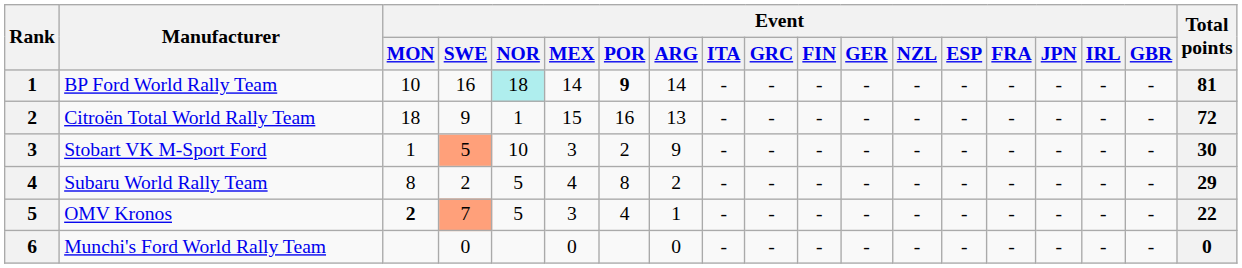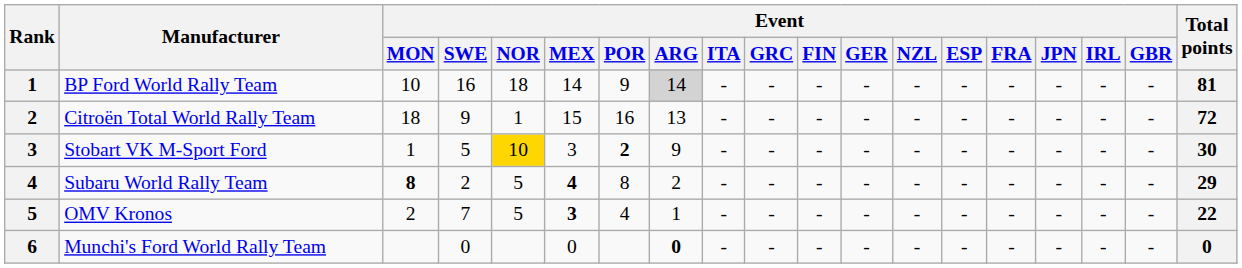(518, 85) paleturquoise background -> (518, 85) no background
(625, 85) bold -> (625, 85) normal
(676, 85) no background -> (676, 85) lightgrey background
(465, 150) lightsalmon background -> (465, 150) no background
(518, 150) no background -> (518, 150) gold background
(625, 150) normal -> (625, 150) bold
(411, 182) normal -> (411, 182) bold
(572, 182) normal -> (572, 182) bold
(411, 214) bold -> (411, 214) normal
(465, 214) lightsalmon background -> (465, 214) no background
(572, 214) normal -> (572, 214) bold
(676, 247) normal -> (676, 247) bold
